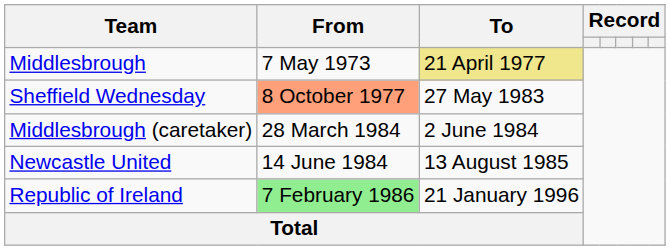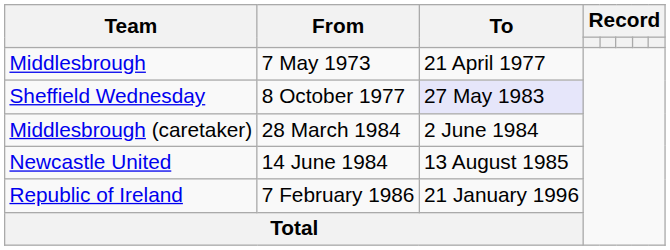(485, 63) khaki background -> (485, 63) no background
(333, 96) lightsalmon background -> (333, 96) no background
(484, 96) no background -> (484, 96) lavender background
(338, 195) lightgreen background -> (338, 195) no background
